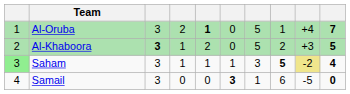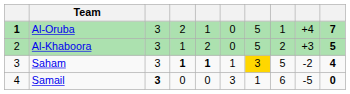(17, 30) normal -> (17, 30) bold
(207, 30) bold -> (207, 30) normal
(157, 47) bold -> (157, 47) normal
(17, 64) lightgreen background -> (17, 64) no background
(182, 64) normal -> (182, 64) bold
(207, 64) normal -> (207, 64) bold
(258, 64) no background -> (258, 64) gold background
(283, 64) bold -> (283, 64) normal
(308, 64) khaki background -> (308, 64) no background
(157, 81) normal -> (157, 81) bold
(233, 81) bold -> (233, 81) normal
